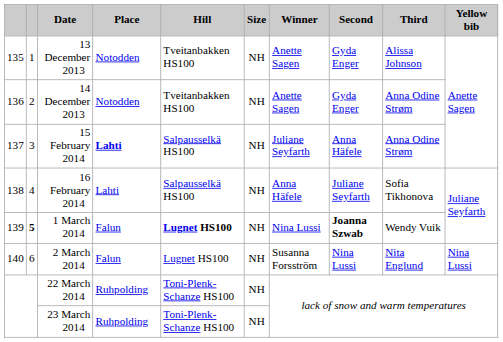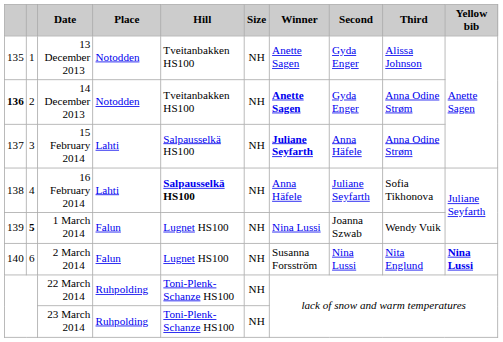(15, 101) normal -> (15, 101) bold
(287, 101) normal -> (288, 101) bold
(109, 145) bold -> (107, 145) normal
(291, 145) normal -> (293, 145) bold
(192, 189) normal -> (194, 189) bold
(198, 227) bold -> (196, 227) normal
(349, 227) bold -> (348, 227) normal
(460, 258) normal -> (460, 258) bold
